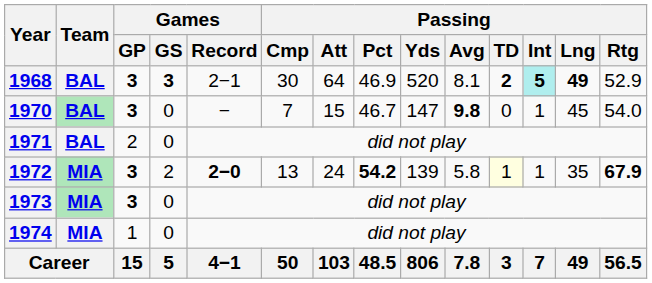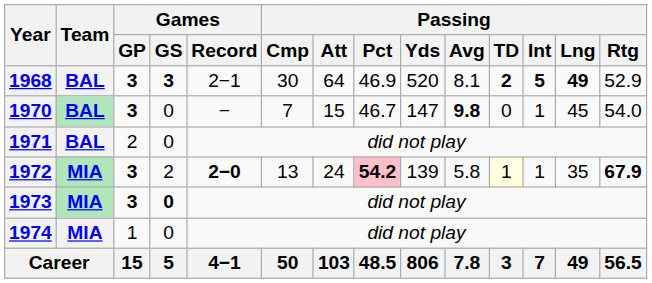(540, 80) paleturquoise background -> (540, 80) no background
(377, 171) no background -> (377, 171) pink background
(169, 202) normal -> (169, 202) bold
